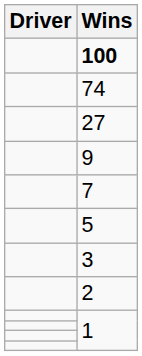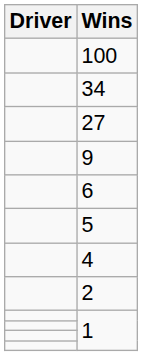(99, 55) bold -> (99, 55) normal
(93, 89) 74 -> (93, 89) 34
(87, 191) 7 -> (87, 191) 6
(87, 259) 3 -> (87, 259) 4
